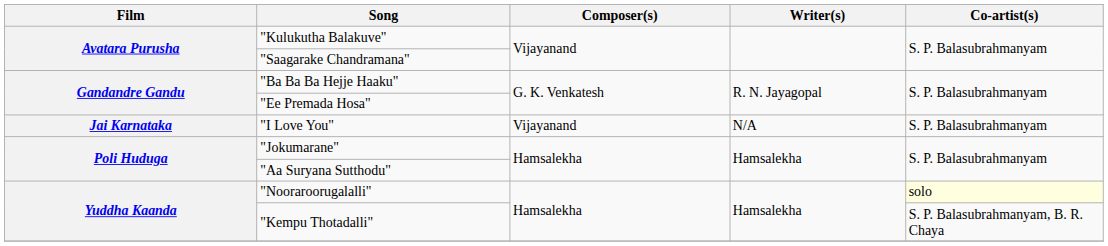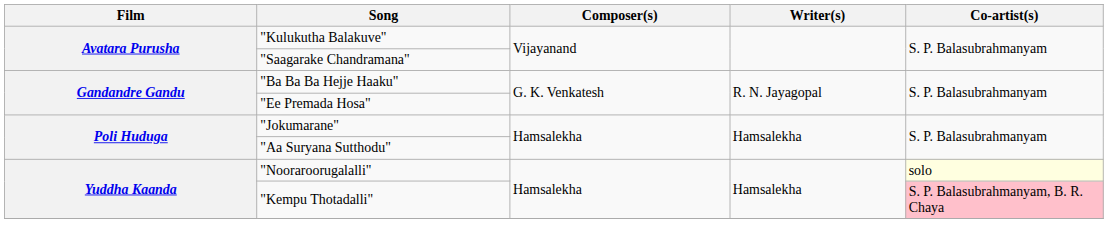- row: (297, 125)
(996, 222) no background -> (996, 199) pink background
